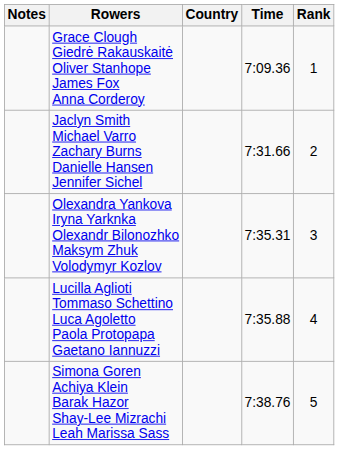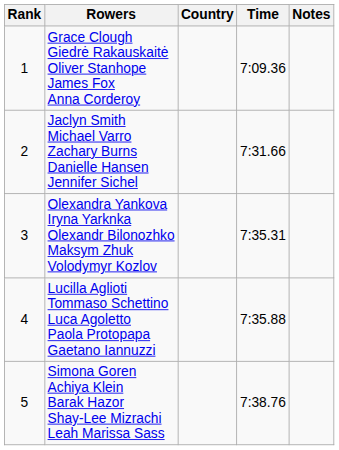columns swapped: (314, 15) <-> (27, 15)
